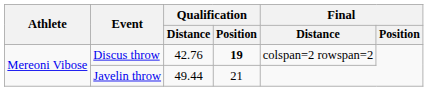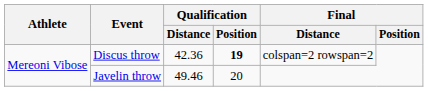(189, 55) 42.76 -> (189, 55) 42.36
(189, 76) 49.44 -> (189, 76) 49.46
(237, 76) 21 -> (237, 76) 20
